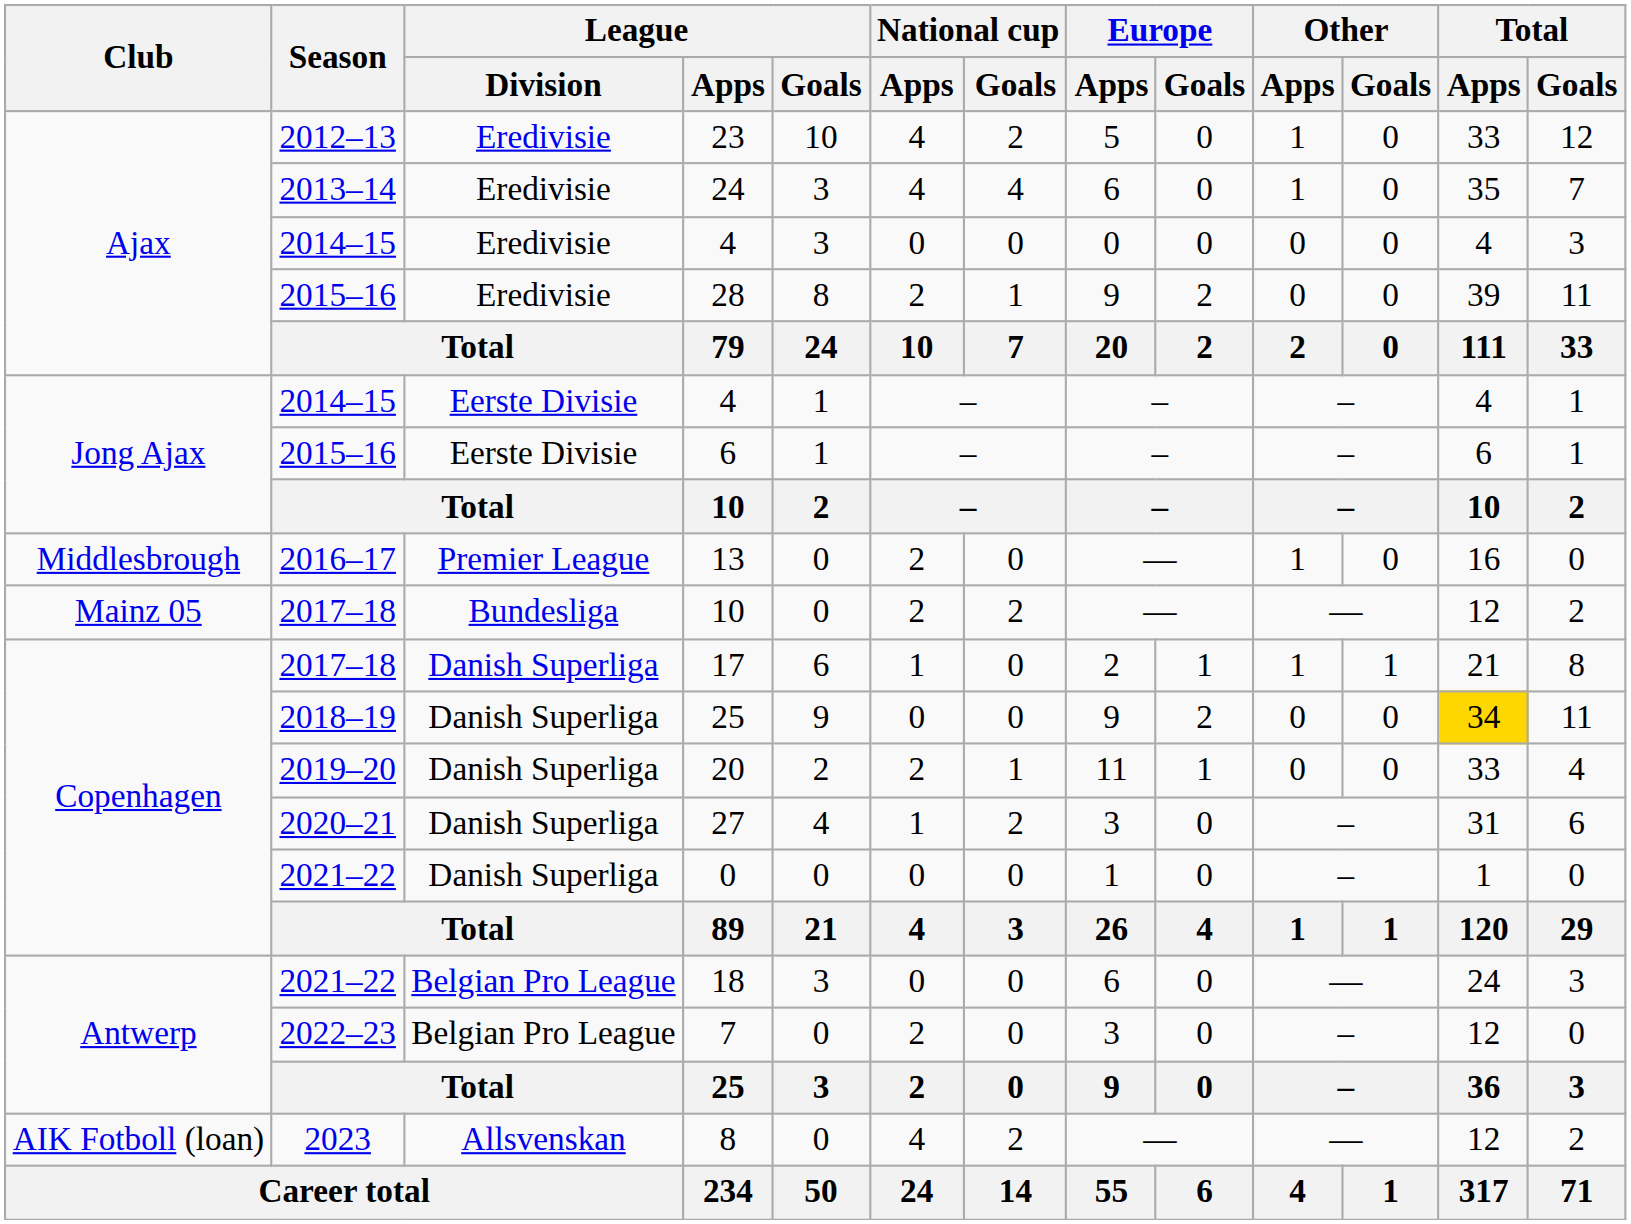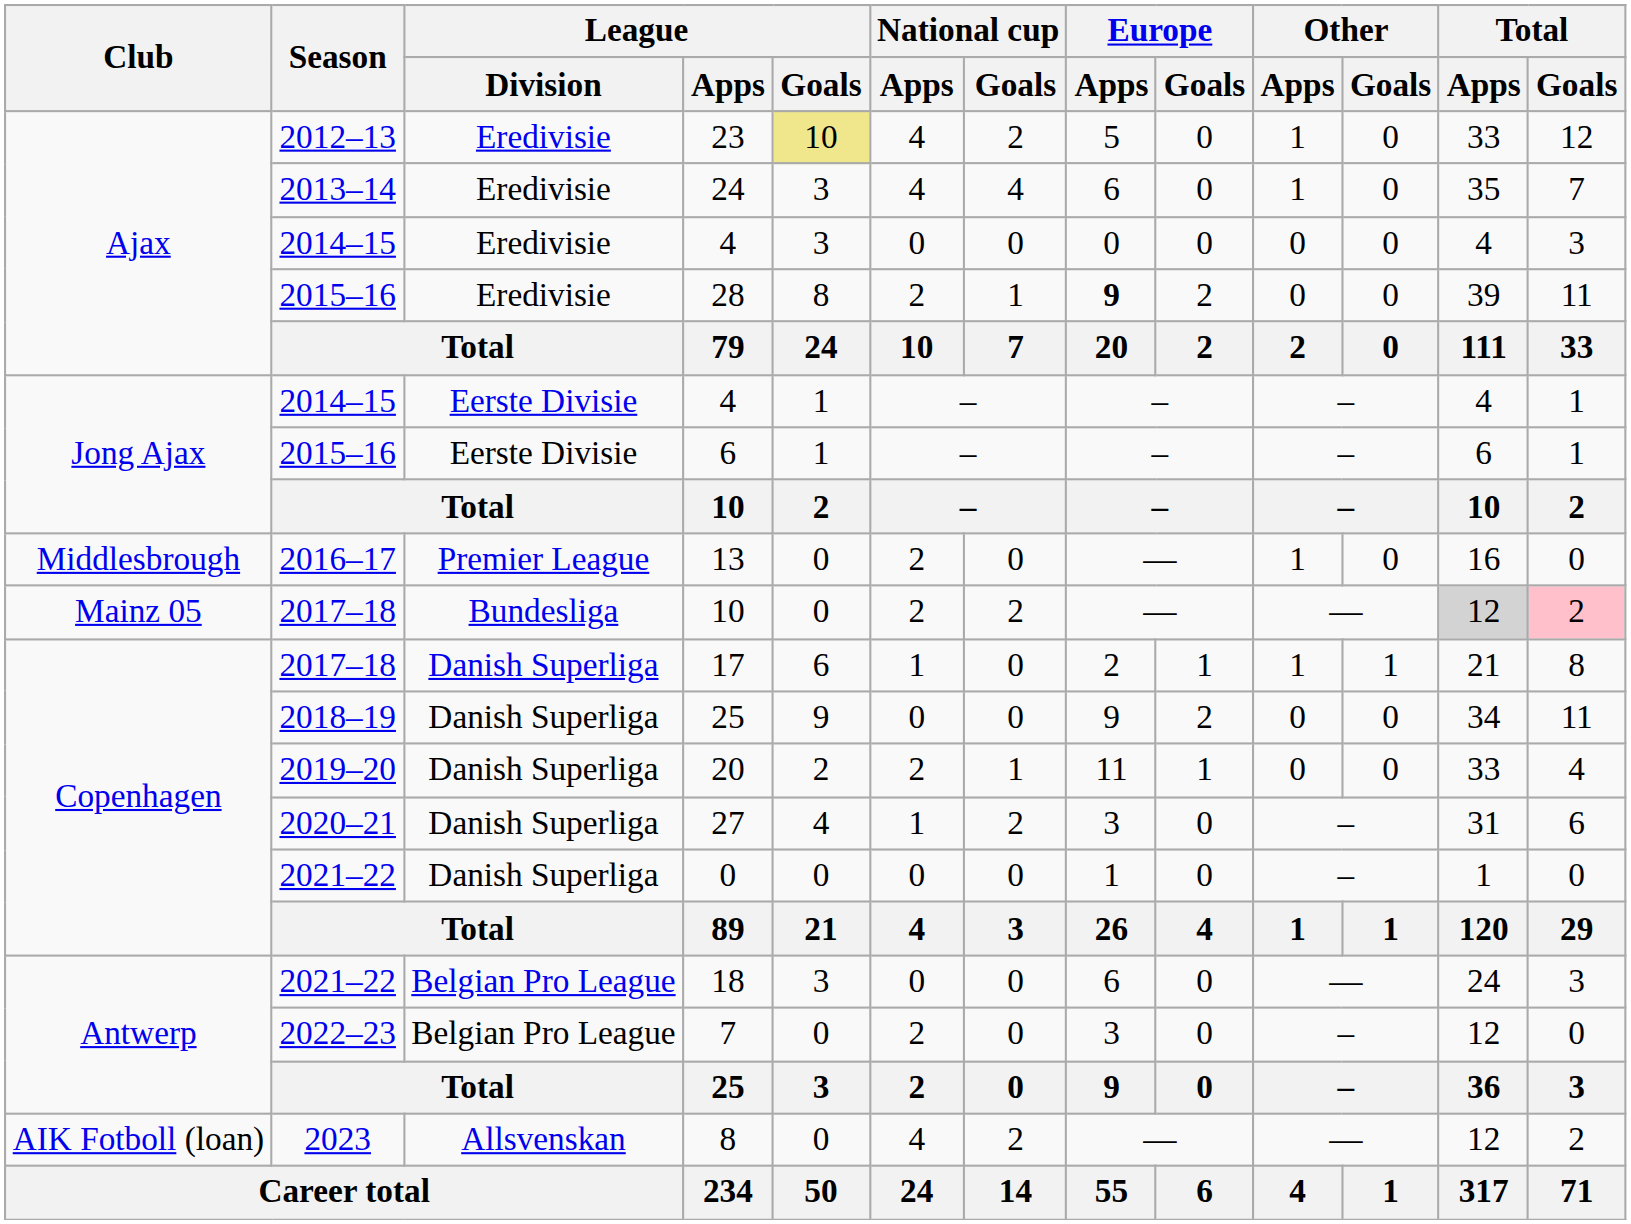(821, 136) no background -> (821, 136) khaki background
(1112, 294) normal -> (1112, 294) bold
(1484, 611) no background -> (1484, 611) lightgrey background
(1577, 611) no background -> (1577, 611) pink background
(1484, 717) gold background -> (1484, 717) no background
